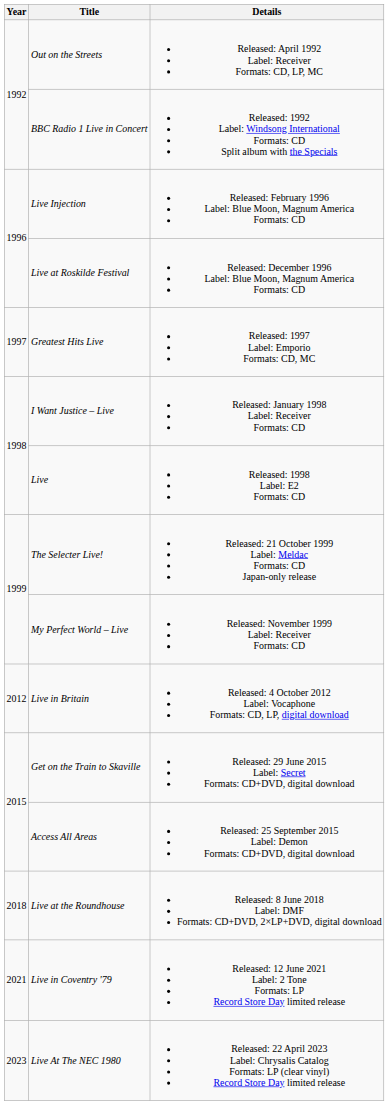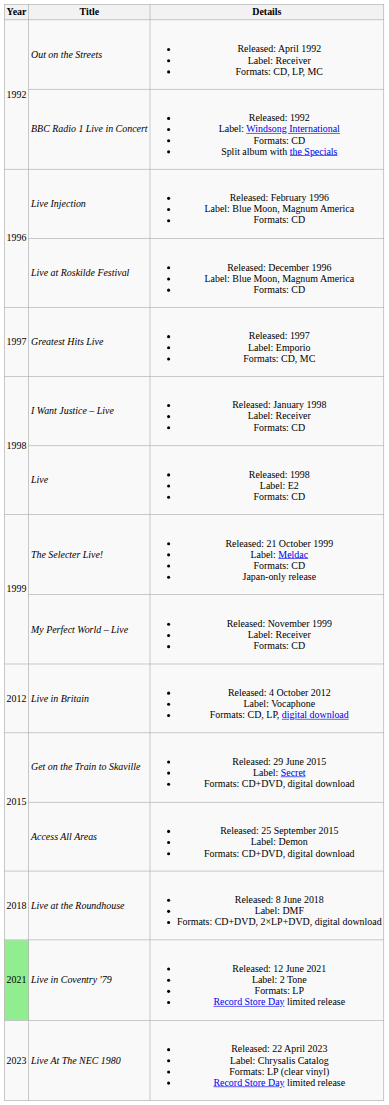(17, 980) no background -> (17, 980) lightgreen background
